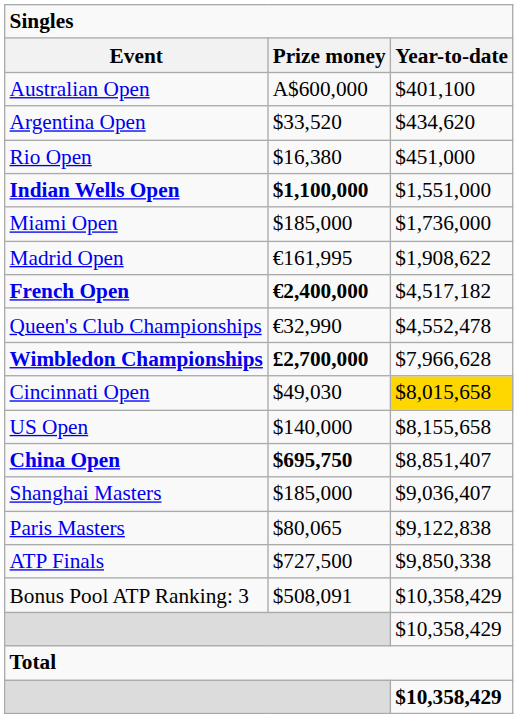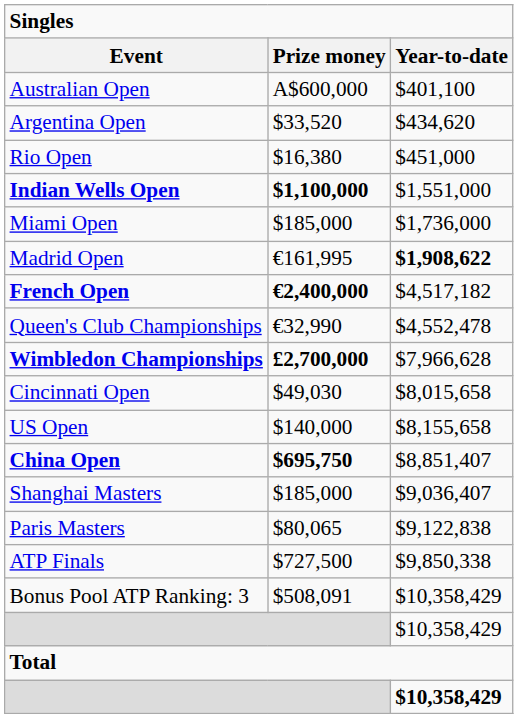(443, 257) normal -> (443, 257) bold
(443, 392) gold background -> (443, 392) no background
